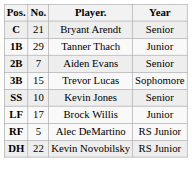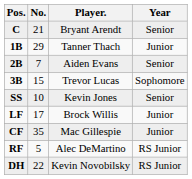+ row: (16, 132)
